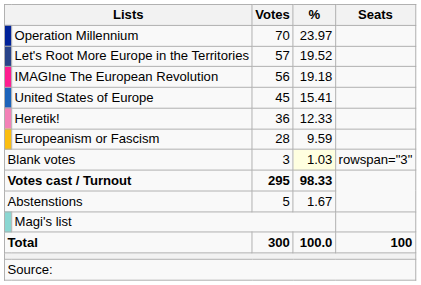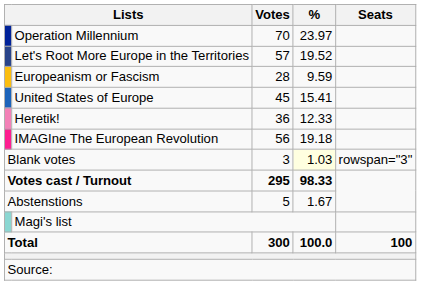rows swapped: (116, 77) <-> (87, 139)
